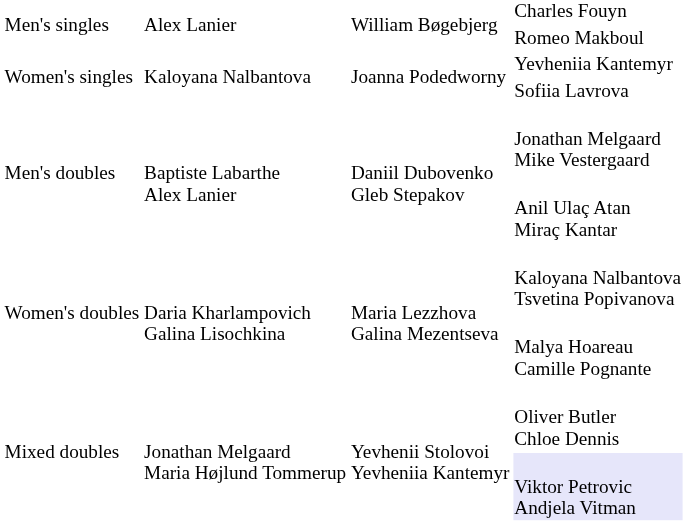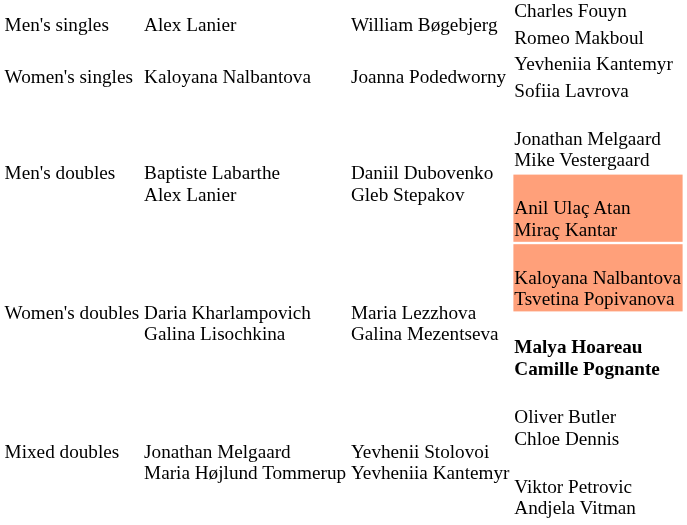(572, 218) no background -> (572, 218) lightsalmon background
(598, 288) no background -> (598, 288) lightsalmon background
(583, 358) normal -> (587, 358) bold
(575, 497) lavender background -> (575, 497) no background
